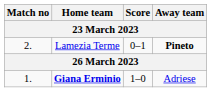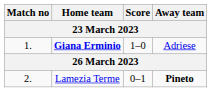rows swapped: (87, 78) <-> (87, 45)
